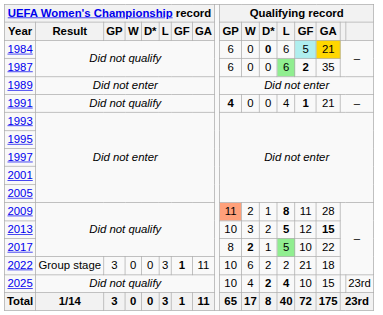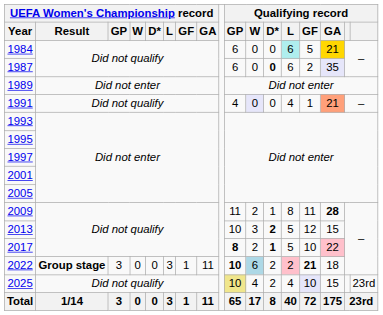(268, 49) bold -> (273, 49) normal
(286, 49) no background -> (291, 49) paleturquoise background
(306, 49) paleturquoise background -> (310, 49) no background
(268, 67) normal -> (273, 67) bold
(286, 67) lightgreen background -> (291, 67) no background
(306, 67) bold -> (310, 67) normal
(328, 67) no background -> (333, 67) lavender background
(231, 103) bold -> (235, 103) normal
(250, 103) no background -> (255, 103) lavender background
(306, 103) bold -> (310, 103) normal
(328, 103) no background -> (333, 103) lightsalmon background
(231, 211) lightsalmon background -> (235, 211) no background
(286, 211) bold -> (291, 211) normal
(328, 211) normal -> (333, 211) bold
(268, 229) normal -> (273, 229) bold
(286, 229) bold -> (291, 229) normal
(328, 229) bold -> (333, 229) normal
(231, 247) normal -> (235, 247) bold
(250, 247) bold -> (255, 247) normal
(268, 247) normal -> (273, 247) bold
(286, 247) lightgreen background -> (291, 247) no background
(328, 247) no background -> (333, 247) pink background
(70, 265) normal -> (72, 265) bold
(182, 265) bold -> (186, 265) normal
(231, 265) normal -> (235, 265) bold
(250, 265) no background -> (255, 265) lightblue background
(286, 265) no background -> (291, 265) pink background
(306, 265) normal -> (310, 265) bold
(231, 283) no background -> (235, 283) khaki background
(268, 283) bold -> (273, 283) normal
(286, 283) bold -> (291, 283) normal
(306, 283) no background -> (310, 283) lavender background
